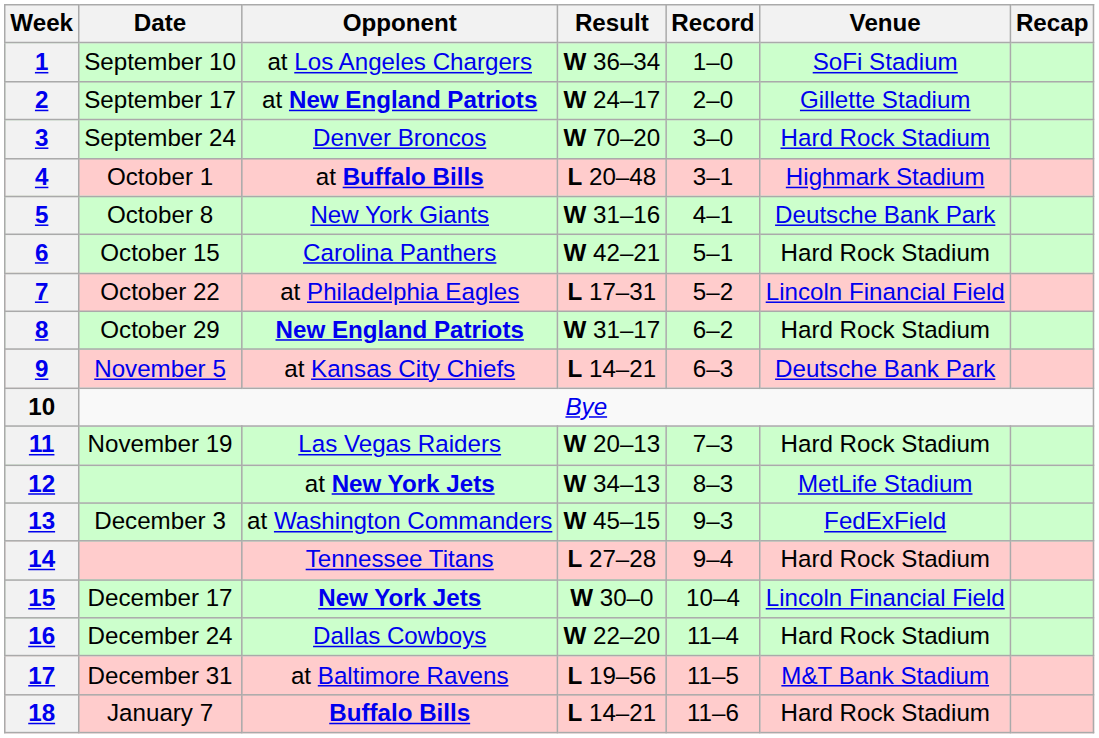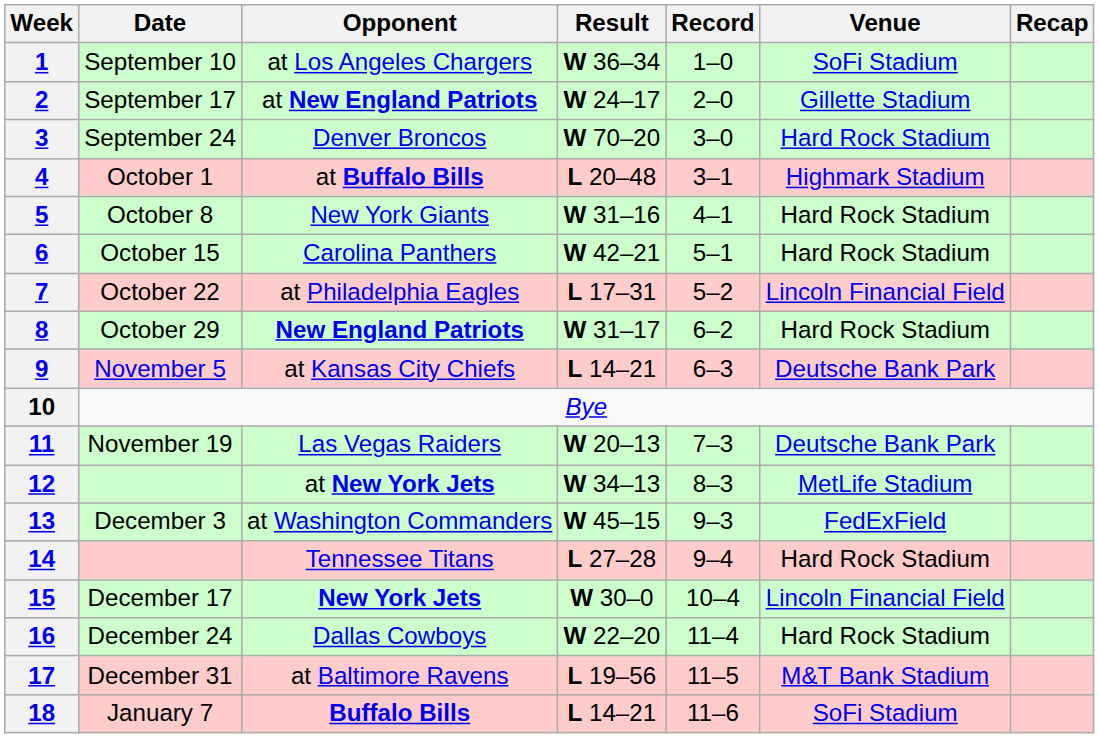(885, 215) Deutsche Bank Park -> (885, 215) Hard Rock Stadium
(885, 445) Hard Rock Stadium -> (885, 445) Deutsche Bank Park
(885, 713) Hard Rock Stadium -> (885, 713) SoFi Stadium
